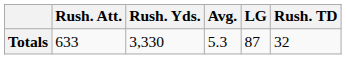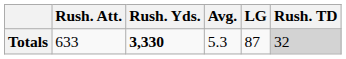(147, 41) normal -> (147, 41) bold
(282, 41) no background -> (282, 41) lightgrey background
